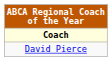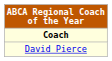(56, 49) no background -> (56, 49) lightyellow background
